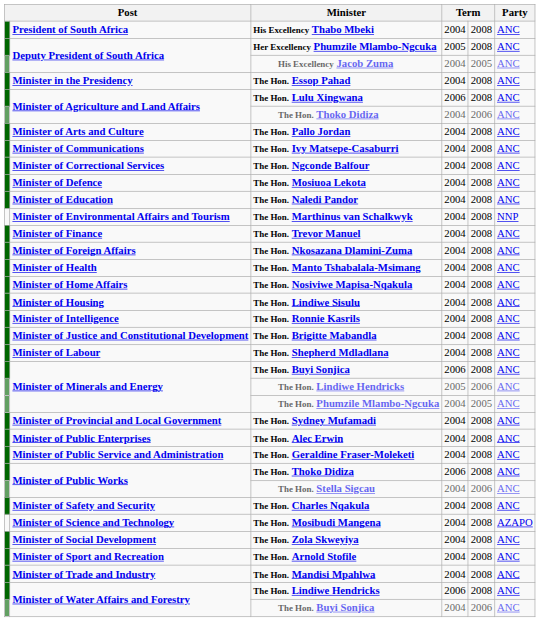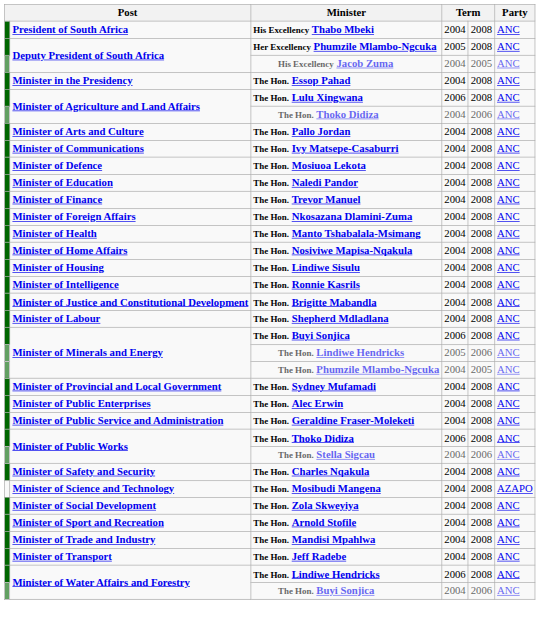- row: (88, 166)
- row: (121, 217)
+ row: (62, 557)
